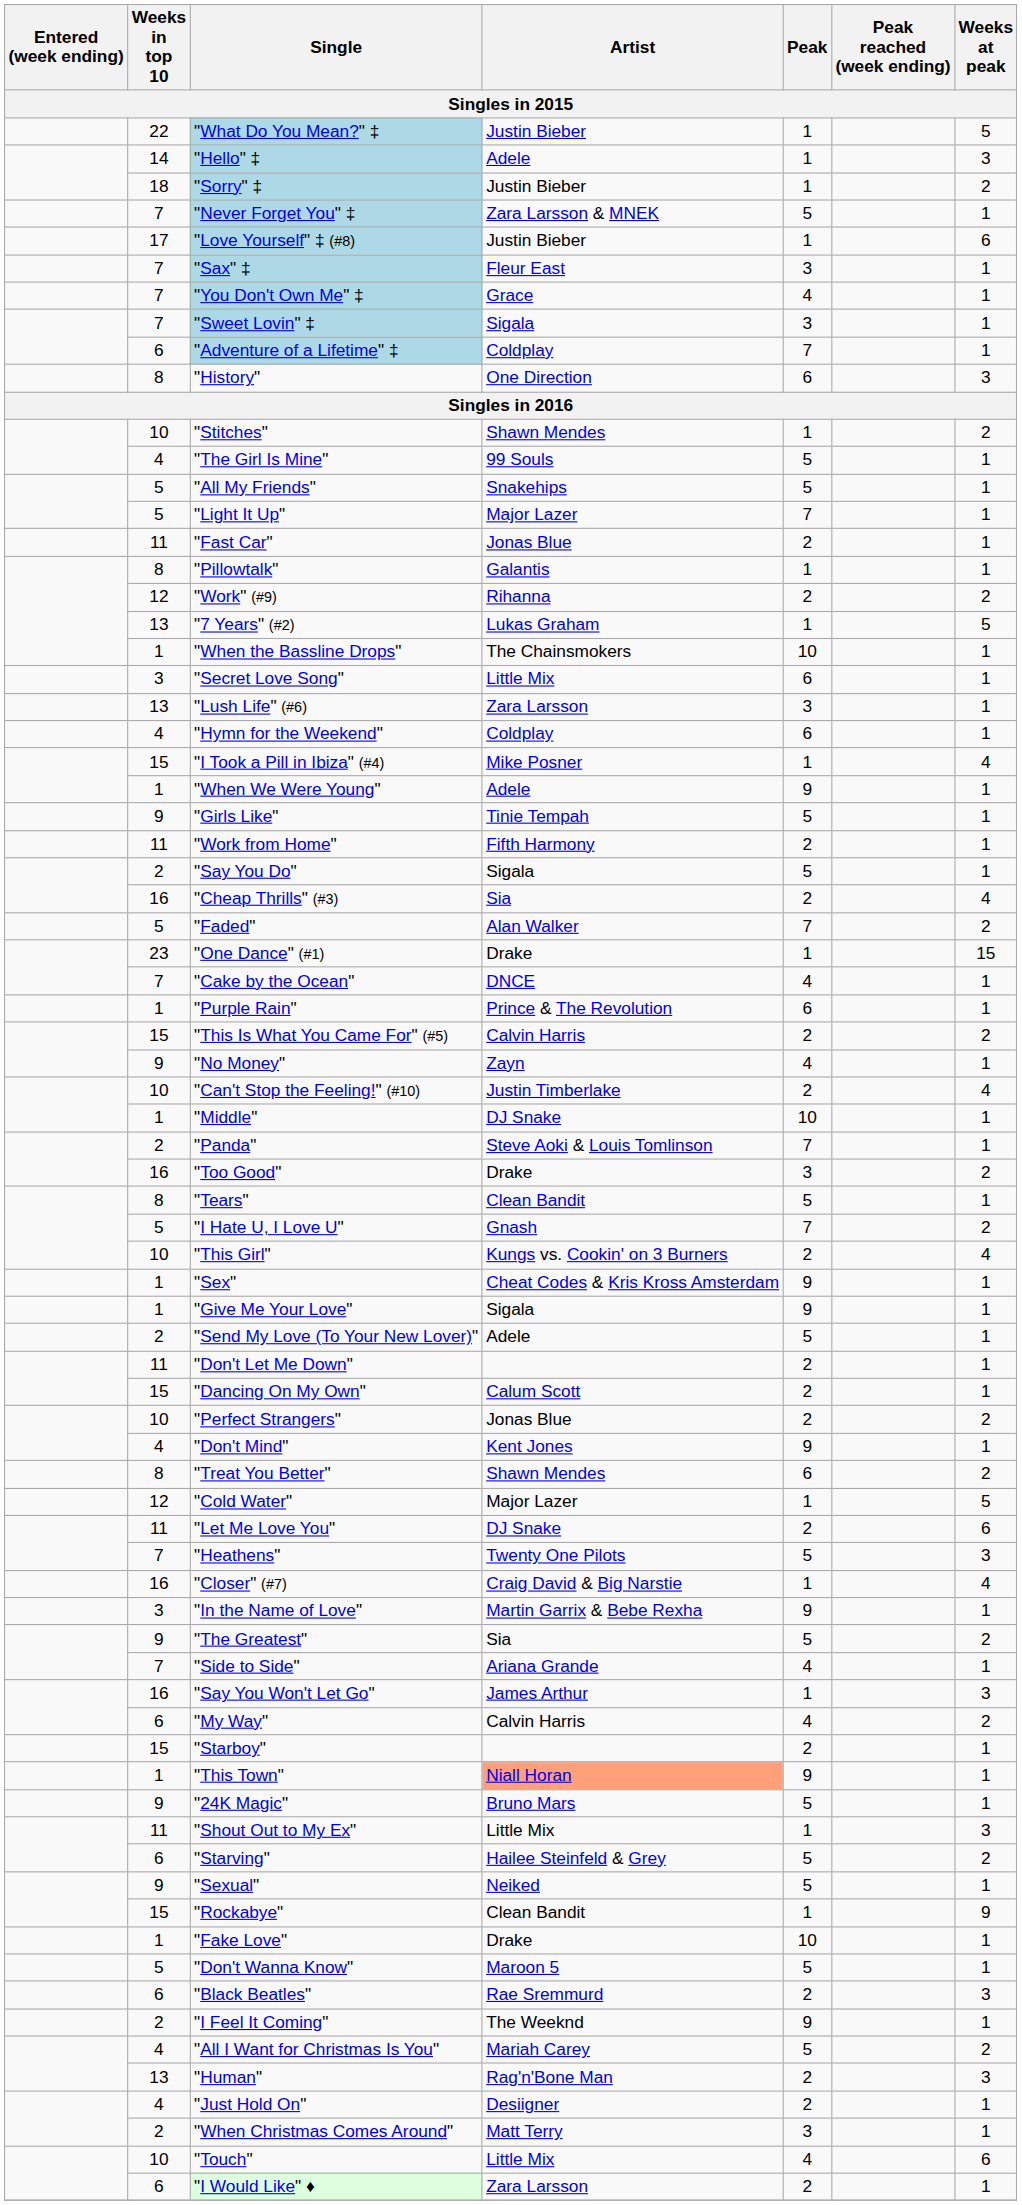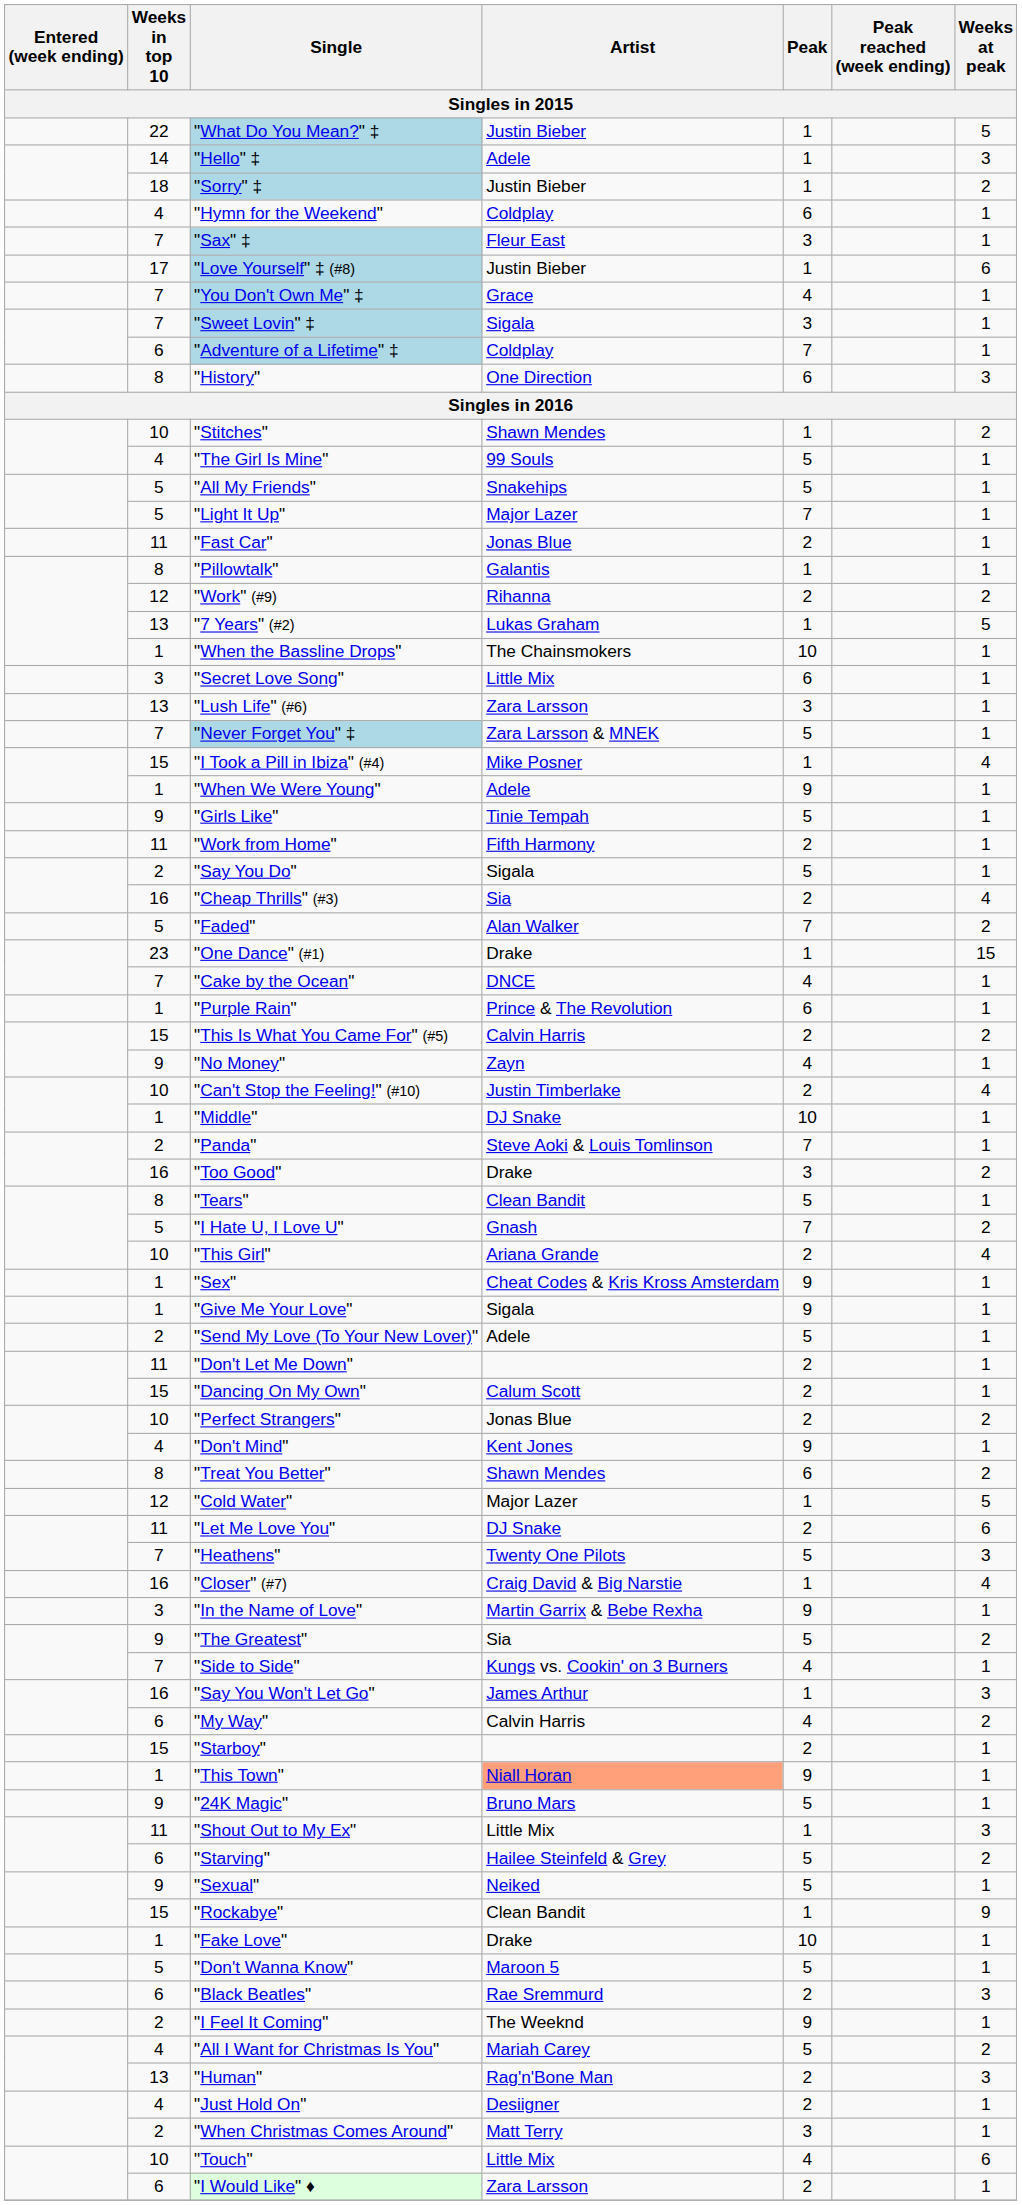rows swapped: (275, 213) <-> (288, 734)
rows swapped: (222, 268) <-> (275, 240)
(607, 1254) Kungs vs. Cookin' on 3 Burners -> (542, 1254) Ariana Grande
(542, 1666) Ariana Grande -> (607, 1666) Kungs vs. Cookin' on 3 Burners
